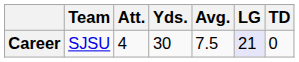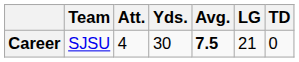(207, 43) normal -> (207, 43) bold
(247, 43) lavender background -> (247, 43) no background
